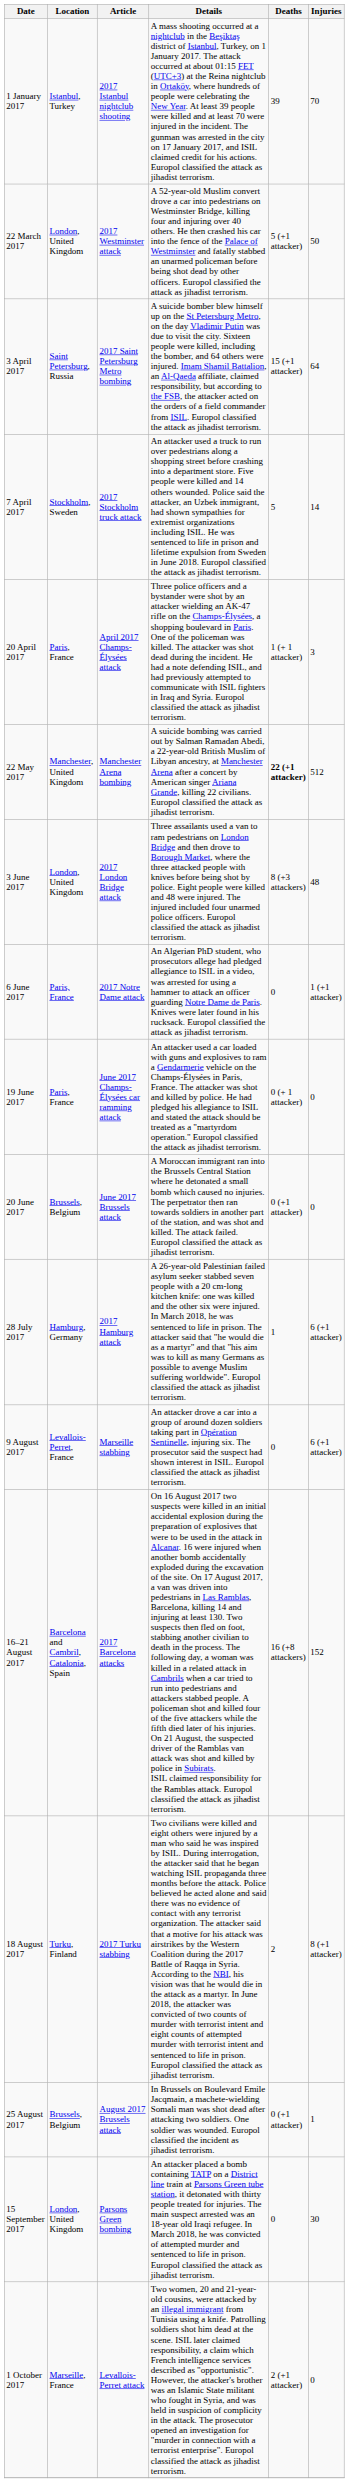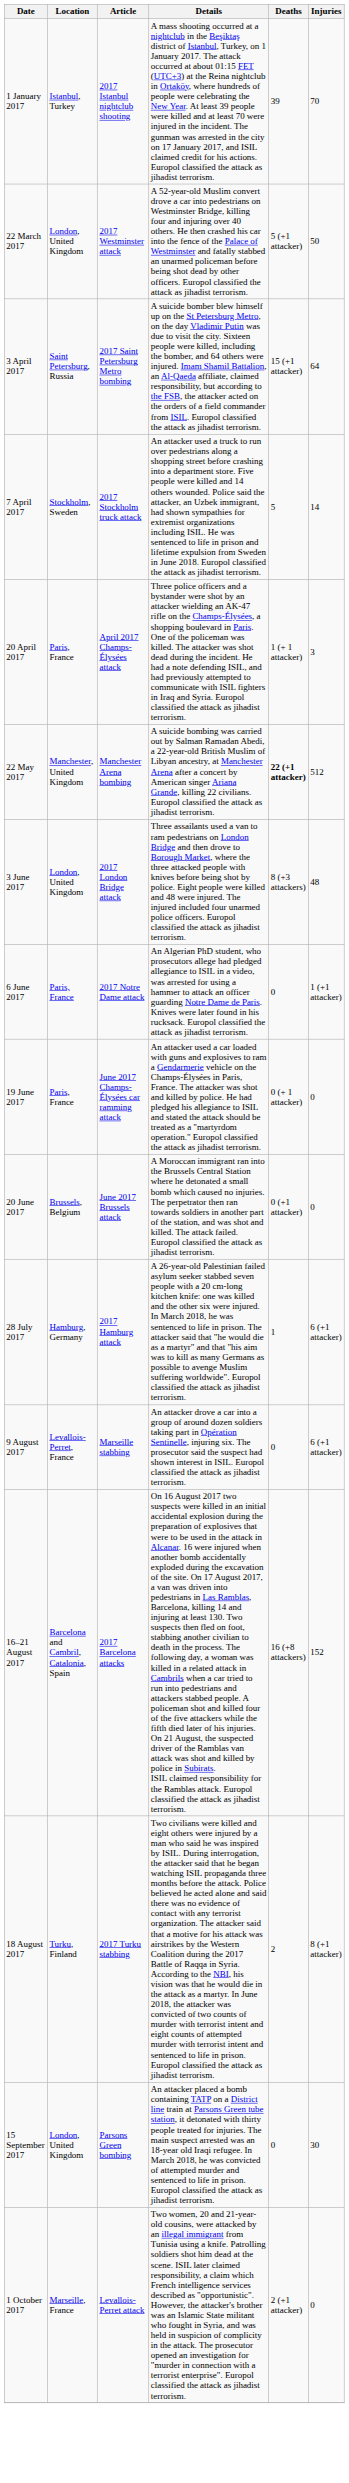- row: (25, 2119)
